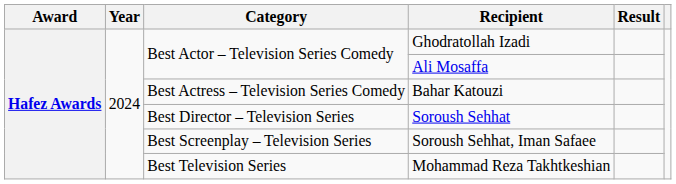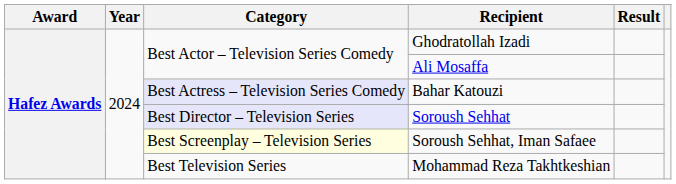(276, 91) no background -> (276, 91) lavender background
(251, 116) no background -> (251, 116) lavender background
(259, 141) no background -> (259, 141) lightyellow background
